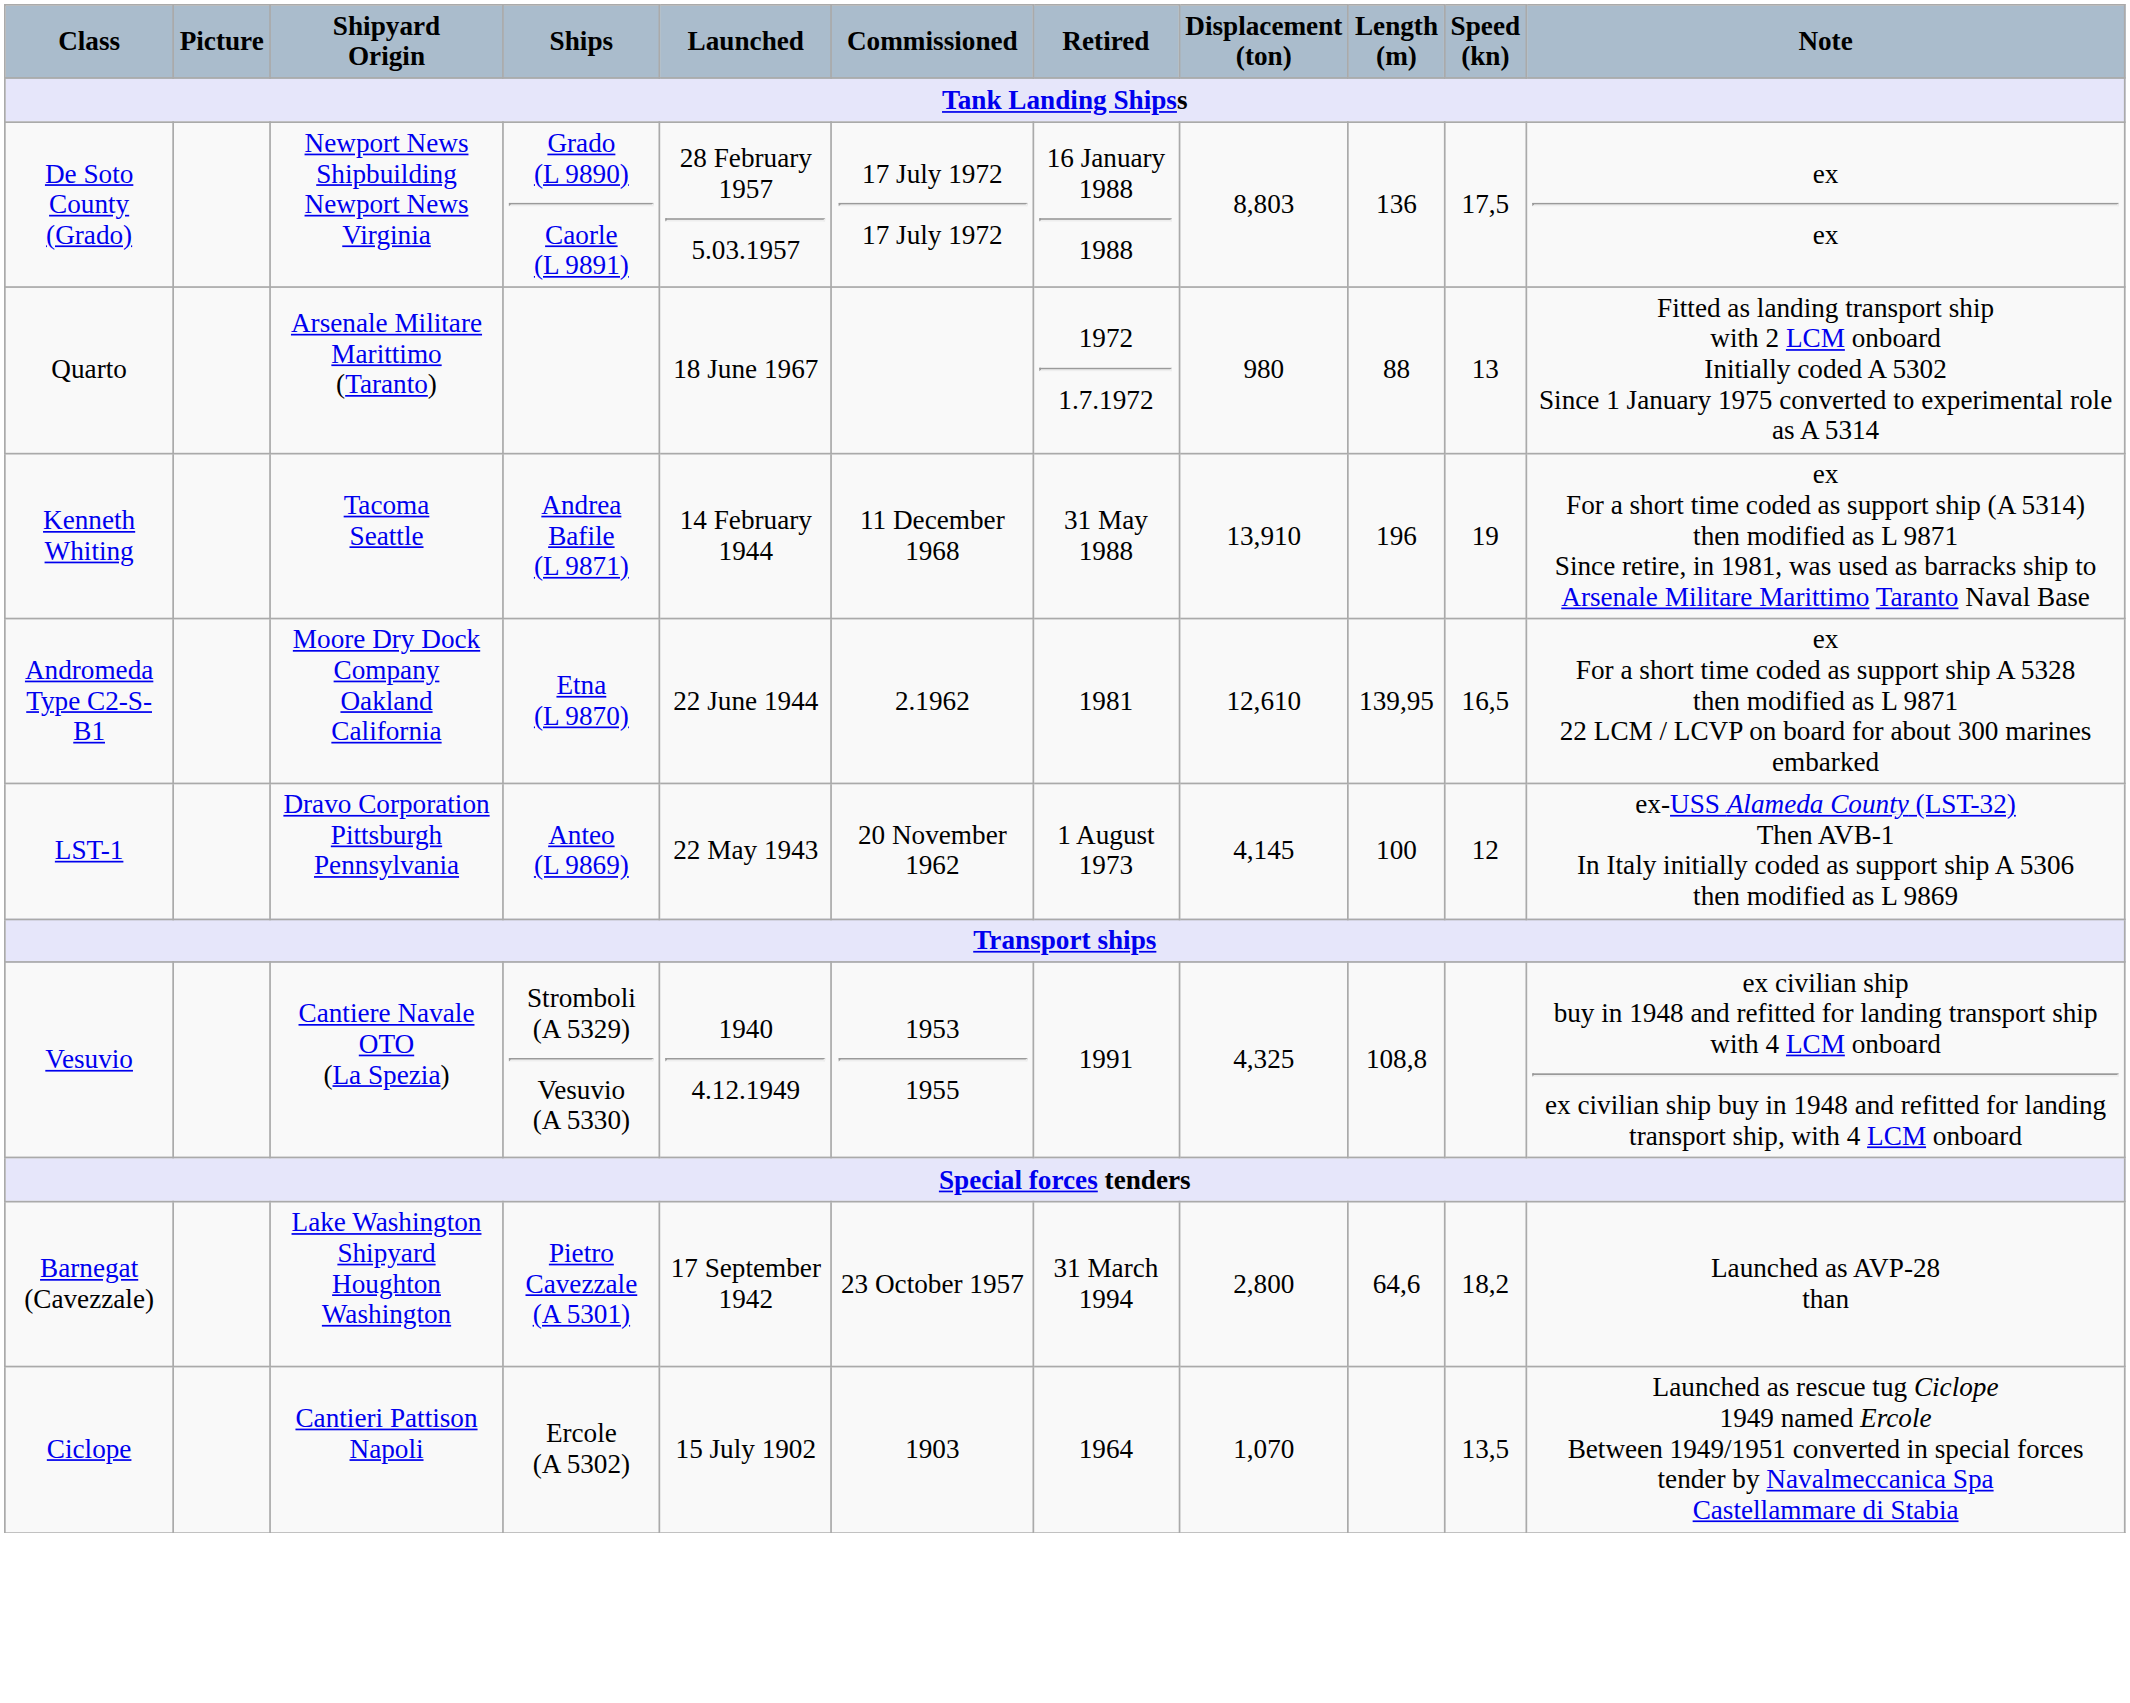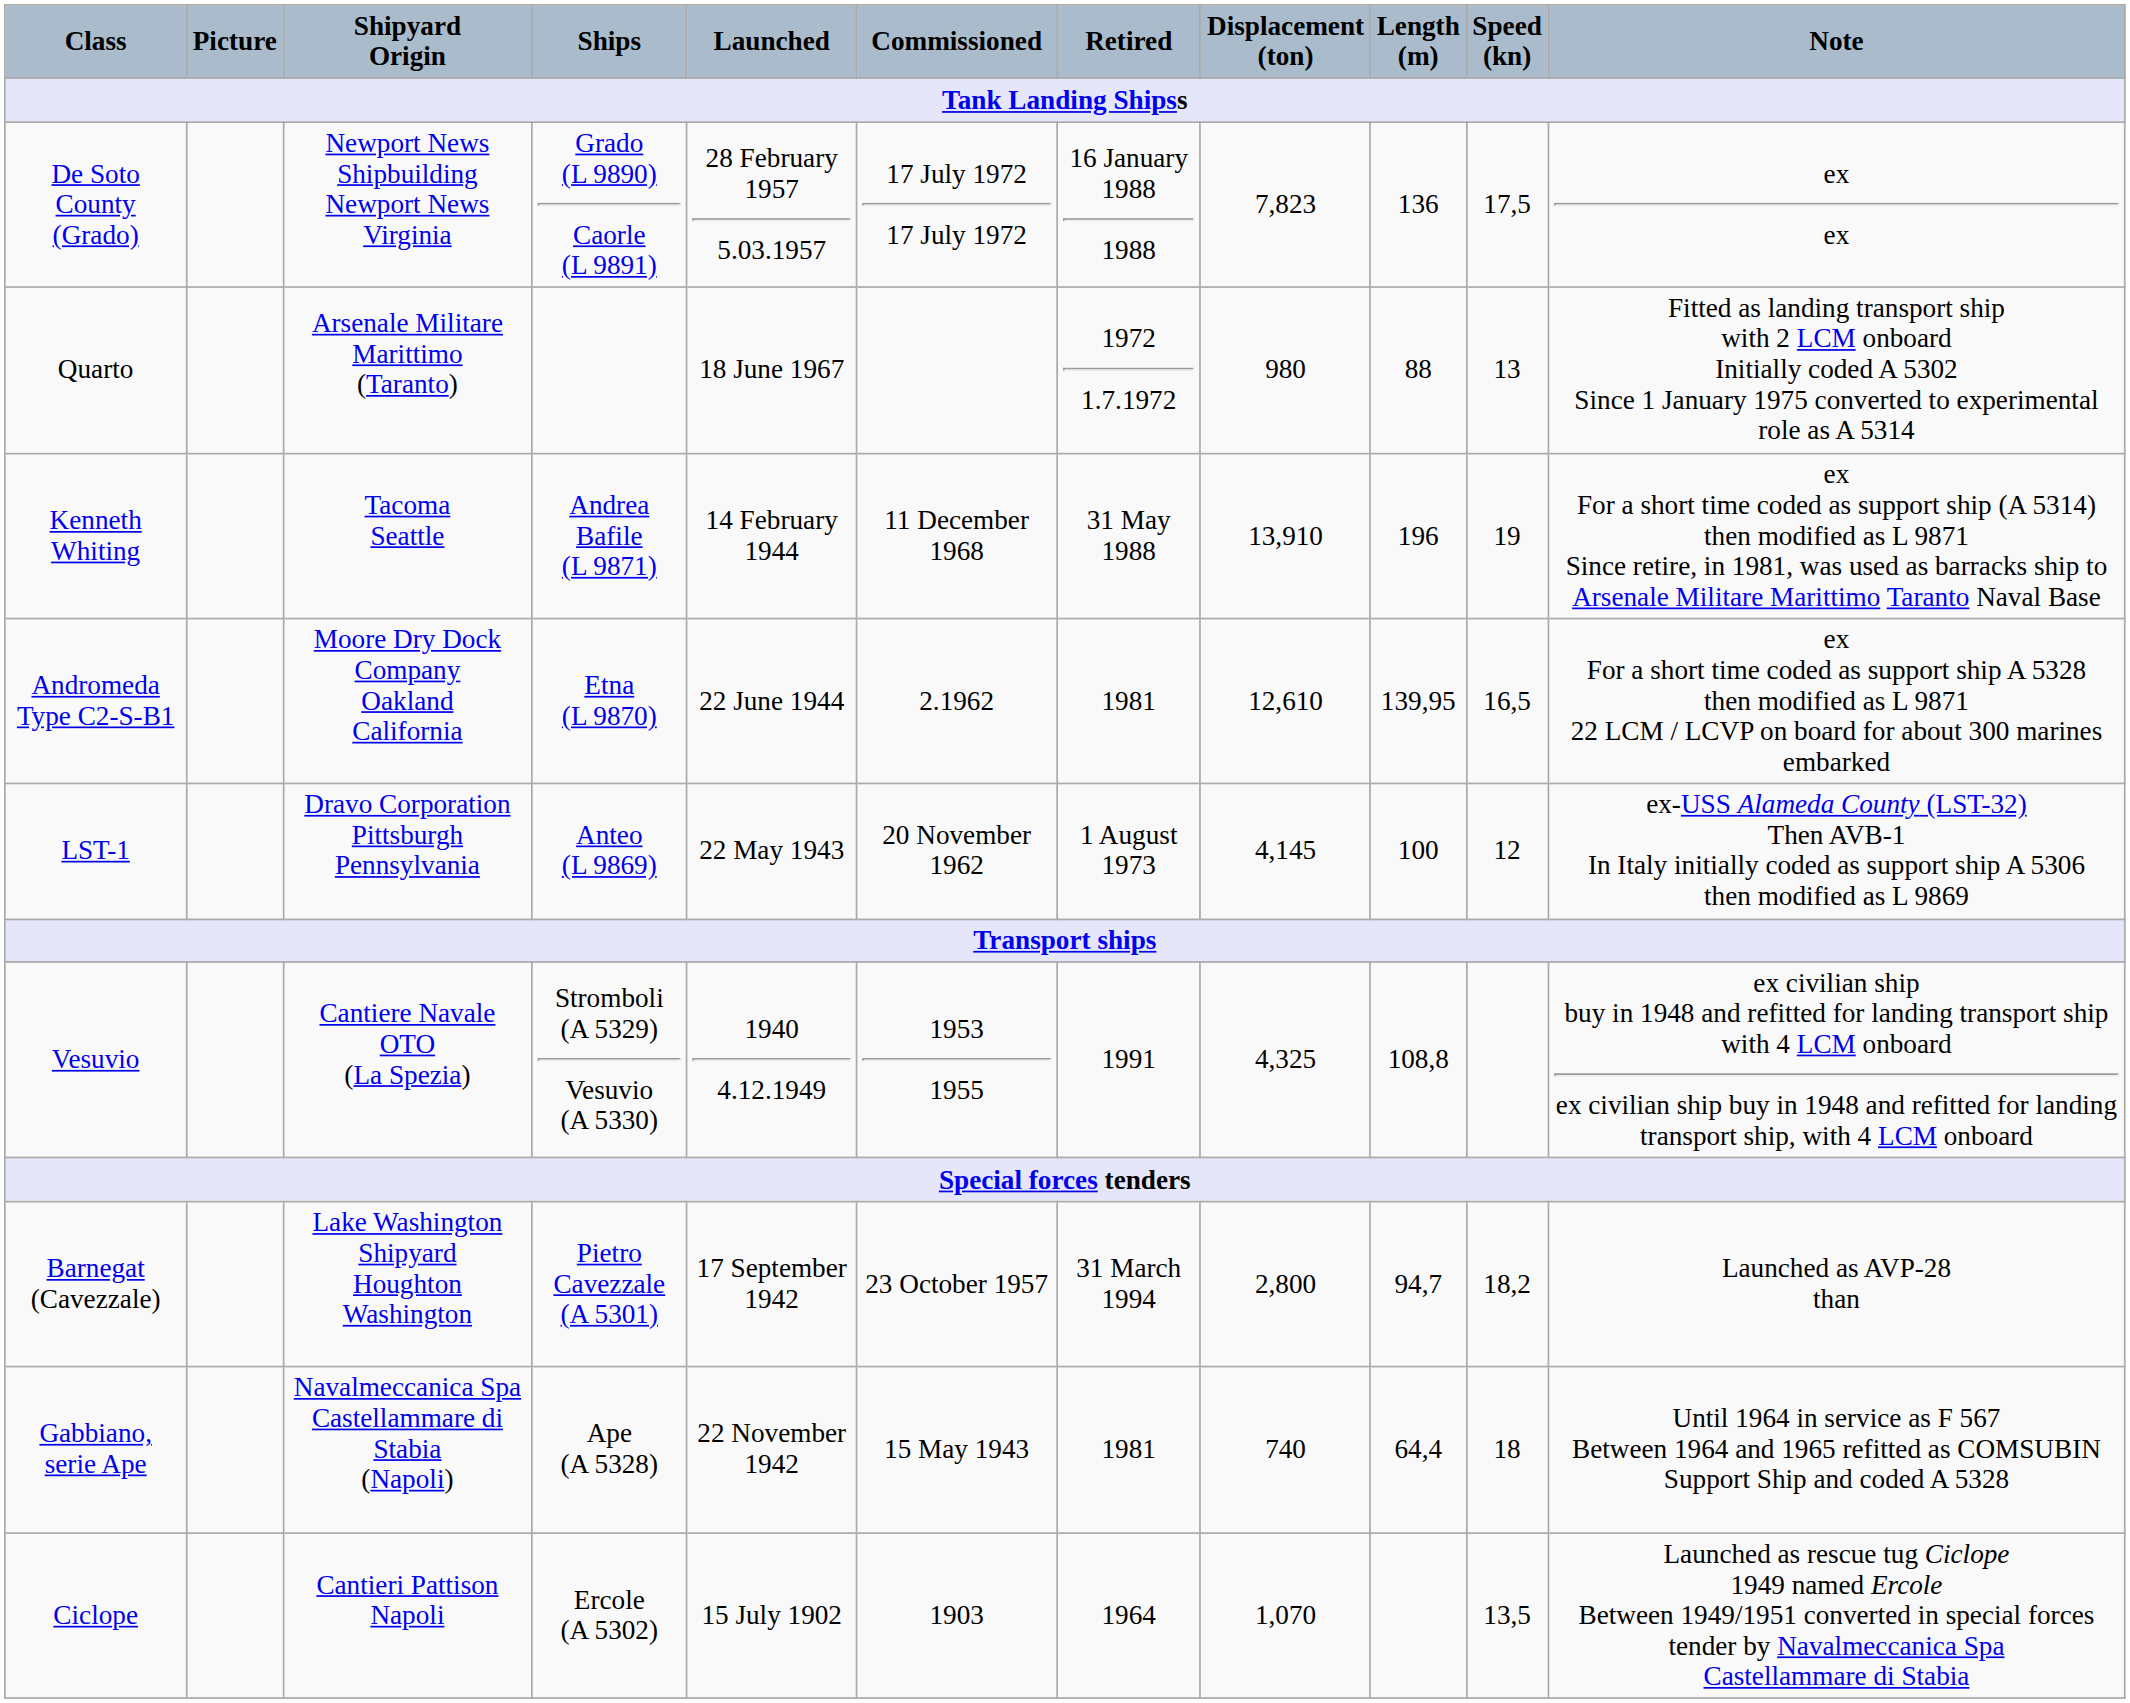(1264, 204) 8,803 -> (1286, 204) 7,823
(1396, 1283) 64,6 -> (1418, 1283) 94,7
+ row: (96, 1449)
